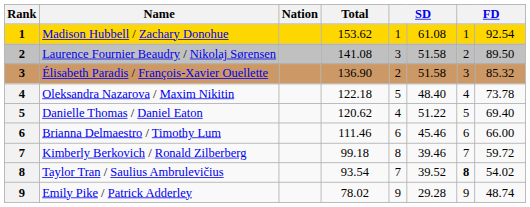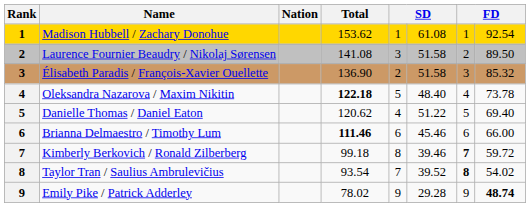(355, 93) normal -> (355, 93) bold
(355, 133) normal -> (355, 133) bold
(466, 152) normal -> (466, 152) bold
(500, 192) normal -> (500, 192) bold
